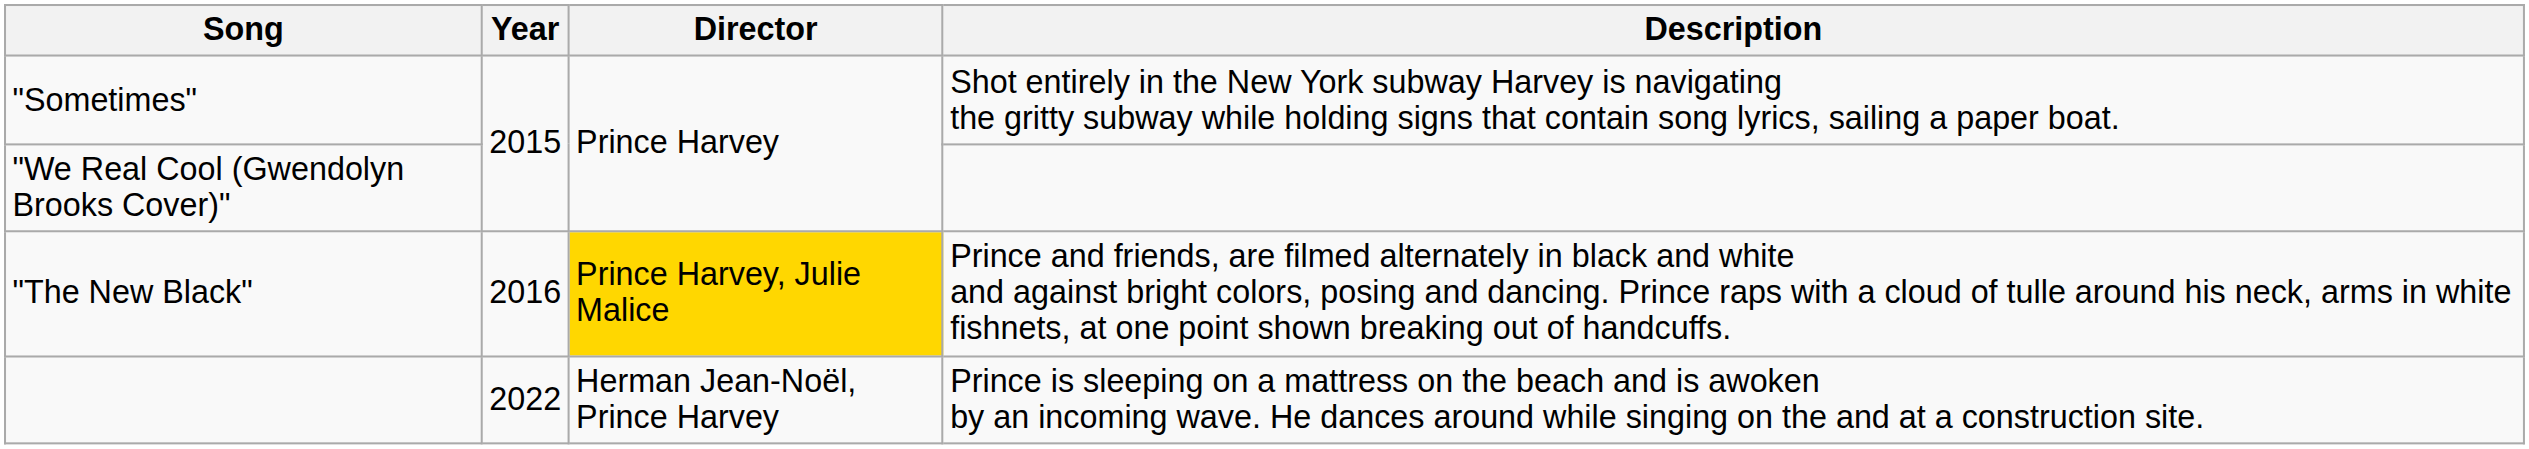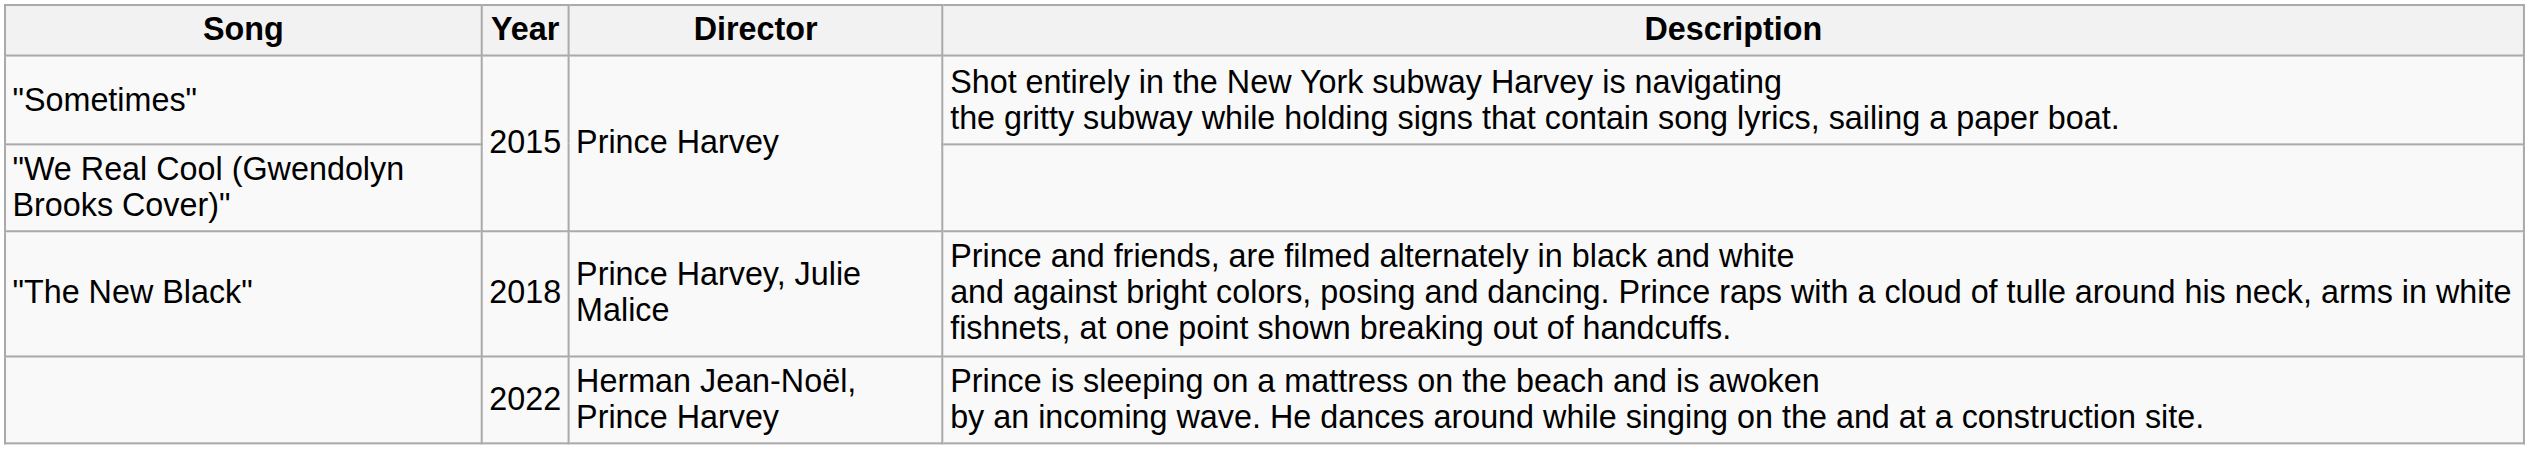(525, 292) 2016 -> (525, 292) 2018
(719, 292) gold background -> (719, 292) no background
